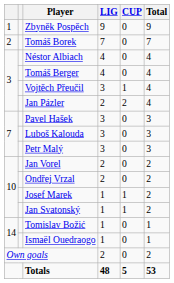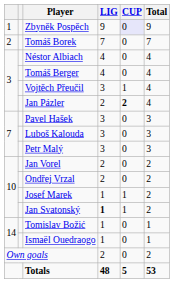(124, 27) no background -> (124, 27) lavender background
(124, 103) normal -> (124, 103) bold
(102, 210) normal -> (102, 210) bold
